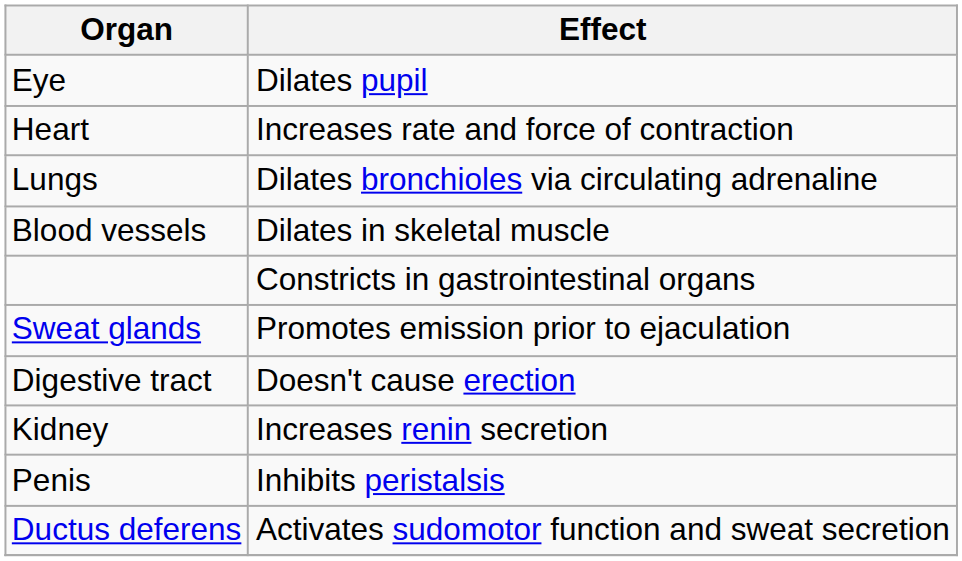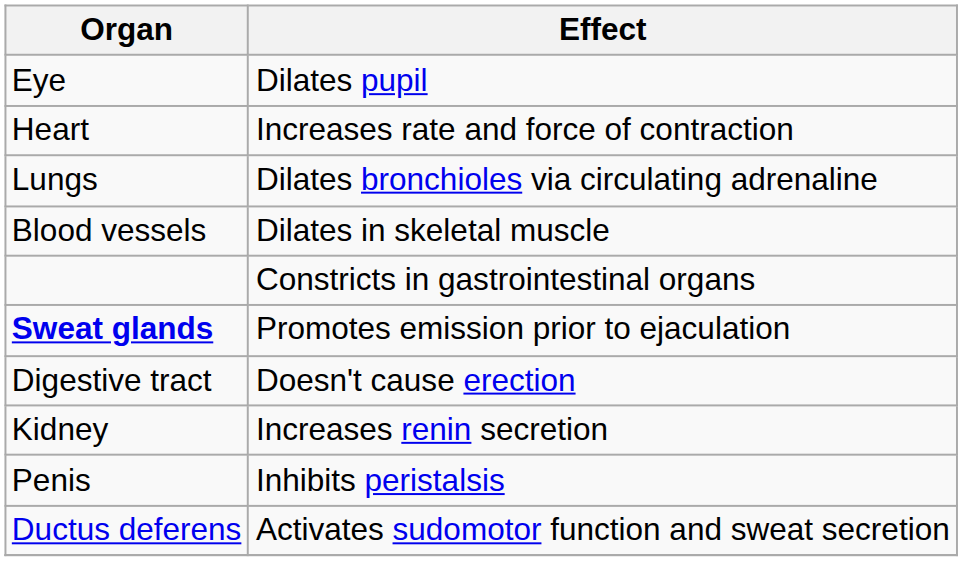(106, 329) normal -> (113, 329) bold
